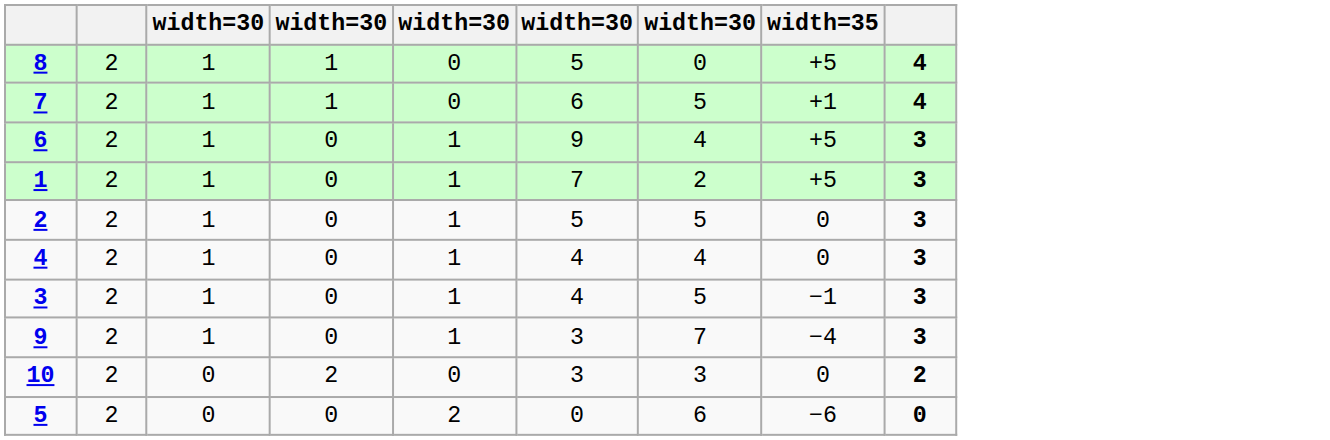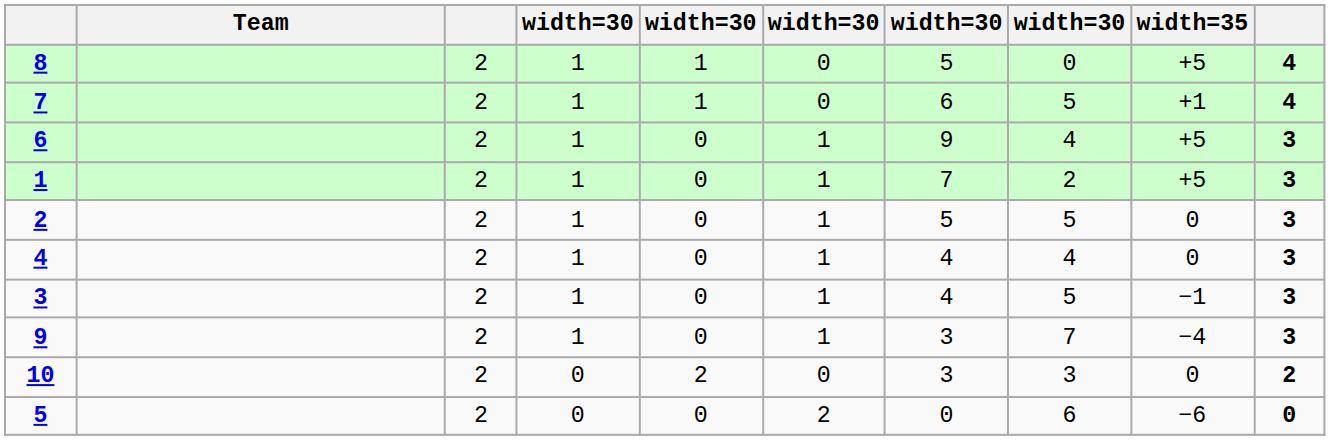+ column: (261, 24)
